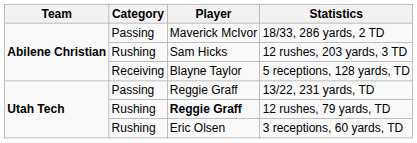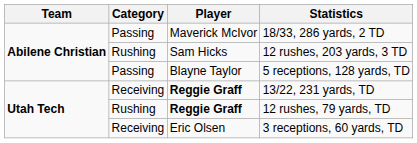(138, 71) Receiving -> (133, 71) Passing
(133, 90) Passing -> (138, 90) Receiving
(204, 90) normal -> (206, 90) bold
(134, 128) Rushing -> (138, 128) Receiving
